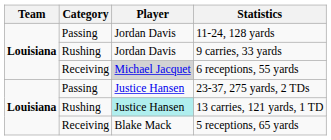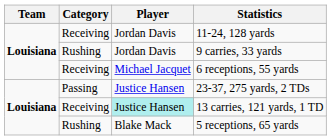(80, 32) Passing -> (85, 32) Receiving
(153, 70) lightgrey background -> (153, 70) no background
(81, 107) Rushing -> (85, 107) Receiving
(85, 125) Receiving -> (81, 125) Rushing
